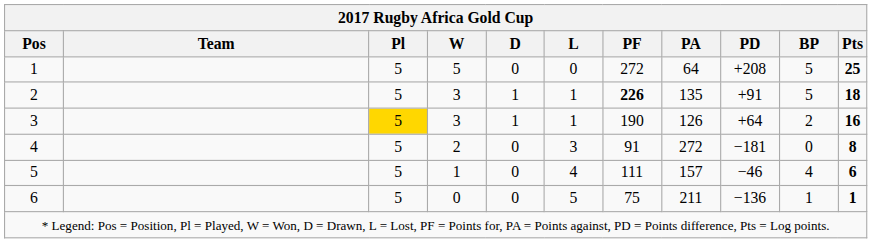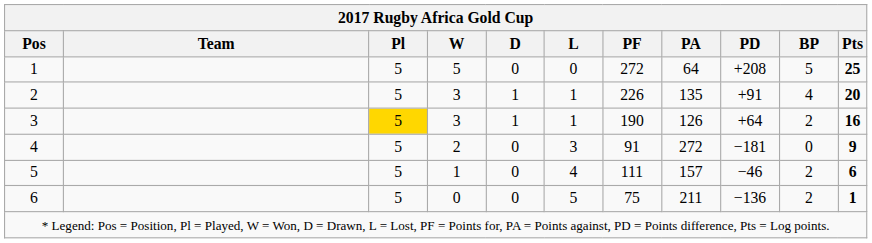(632, 95) bold -> (632, 95) normal
(809, 95) 5 -> (809, 95) 4
(853, 95) 18 -> (853, 95) 20
(853, 147) 8 -> (853, 147) 9
(809, 173) 4 -> (809, 173) 2
(809, 199) 1 -> (809, 199) 2
